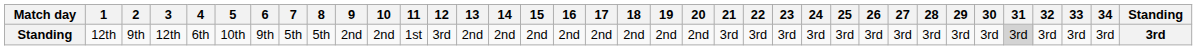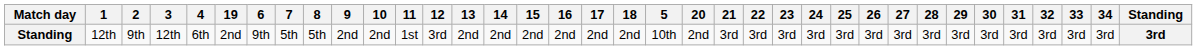columns swapped: (233, 14) <-> (666, 14)
(1018, 34) lightgrey background -> (1018, 34) no background
